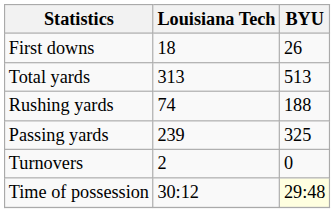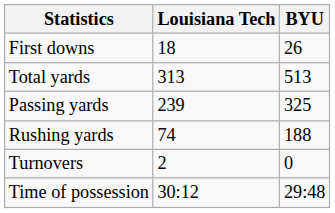rows swapped: (61, 105) <-> (59, 134)
(305, 192) lightyellow background -> (305, 192) no background
